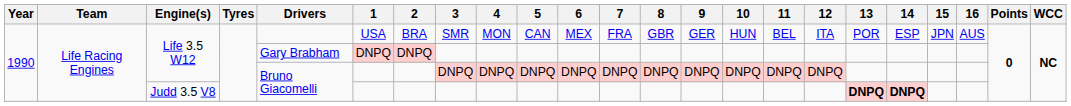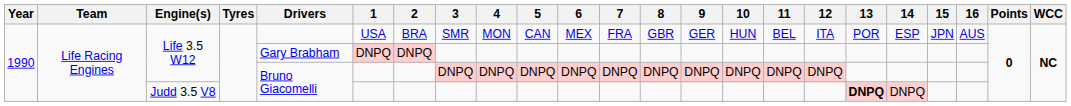(907, 92) bold -> (907, 92) normal
